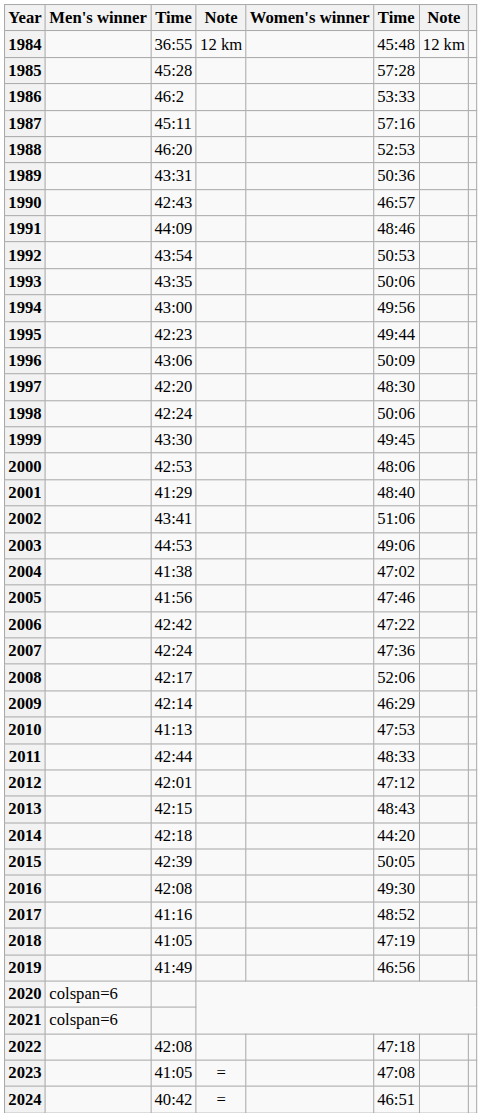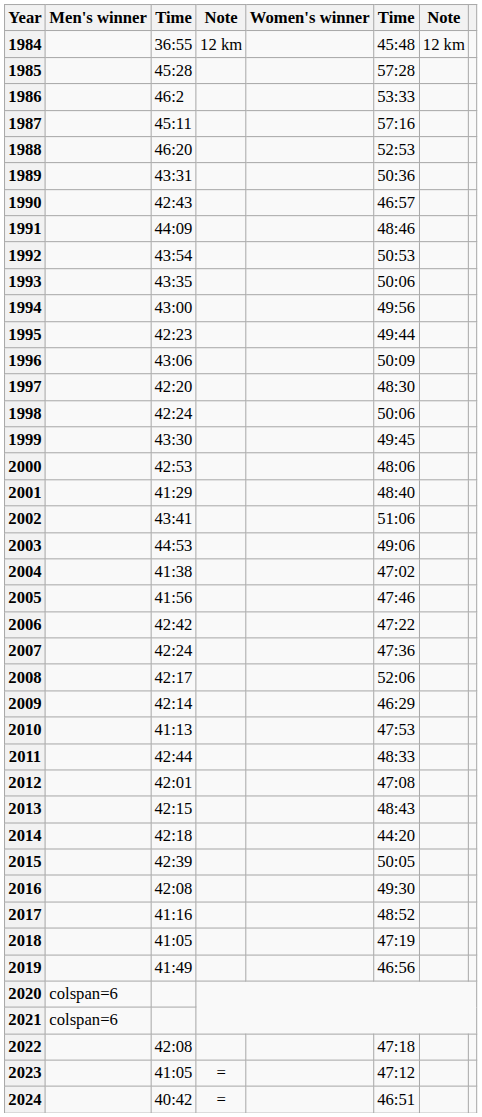(396, 783) 47:12 -> (396, 783) 47:08
(396, 1073) 47:08 -> (396, 1073) 47:12
